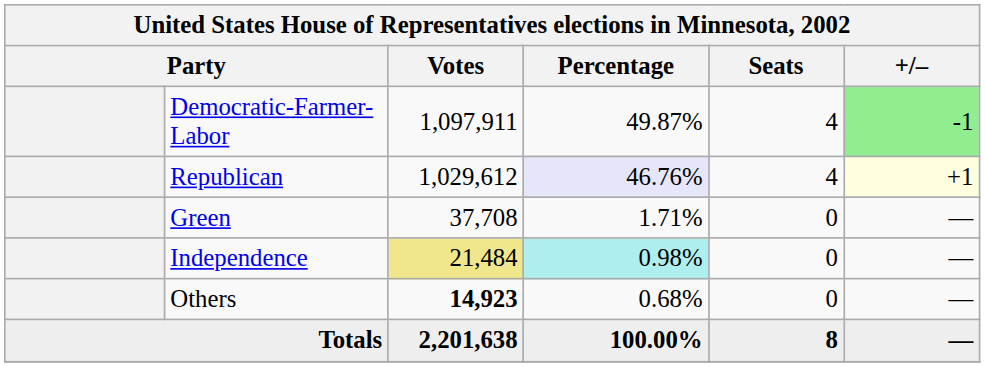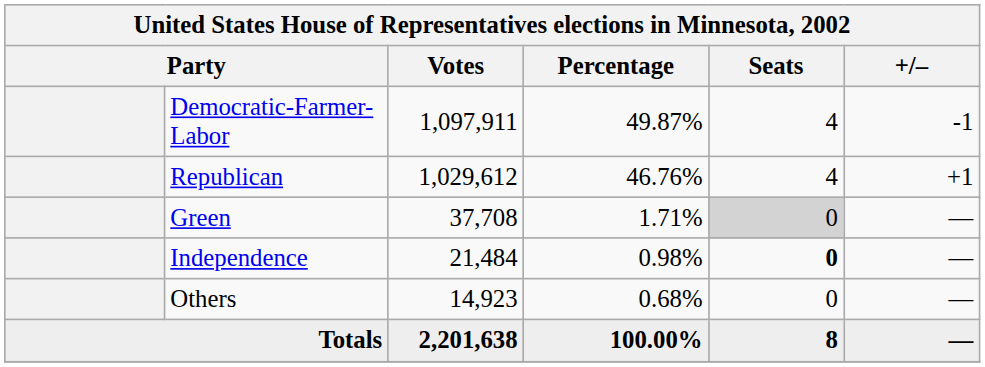(963, 121) lightgreen background -> (963, 121) no background
(664, 177) lavender background -> (664, 177) no background
(960, 177) lightyellow background -> (960, 177) no background
(832, 217) no background -> (832, 217) lightgrey background
(484, 258) khaki background -> (484, 258) no background
(671, 258) paleturquoise background -> (671, 258) no background
(832, 258) normal -> (832, 258) bold
(484, 299) bold -> (484, 299) normal
